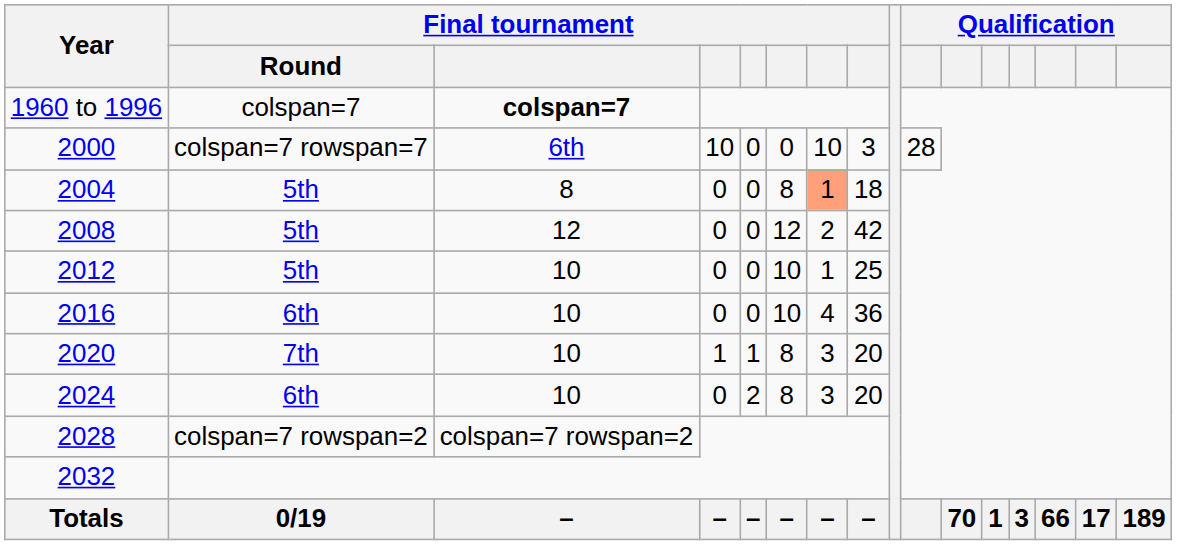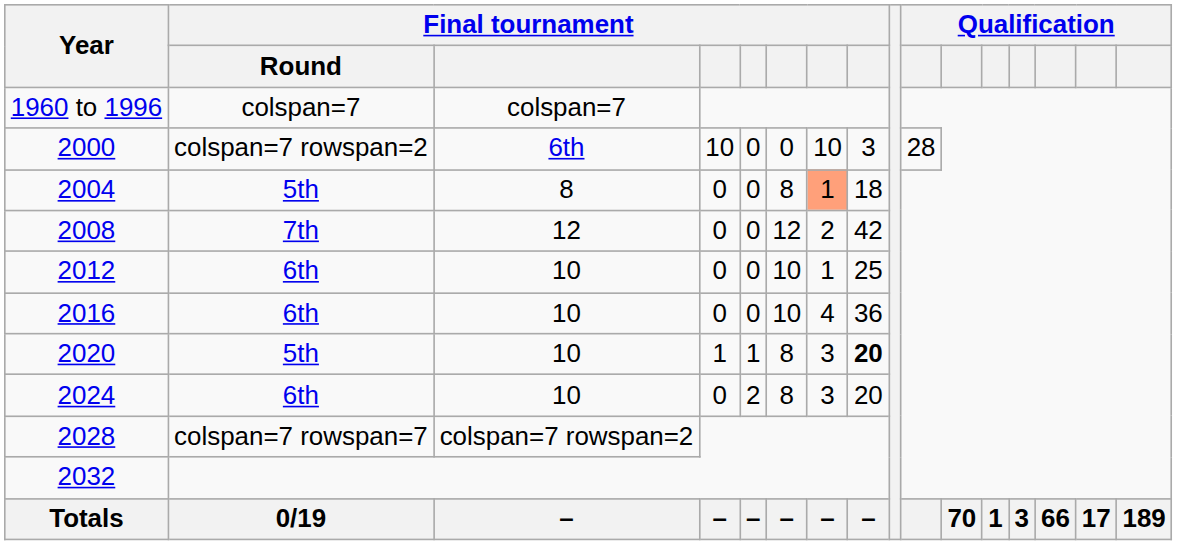(566, 107) bold -> (566, 107) normal
(301, 148) colspan=7 rowspan=7 -> (301, 148) colspan=7 rowspan=2
(301, 230) 5th -> (301, 230) 7th
(301, 271) 5th -> (301, 271) 6th
(301, 353) 7th -> (301, 353) 5th
(868, 353) normal -> (868, 353) bold
(301, 436) colspan=7 rowspan=2 -> (301, 436) colspan=7 rowspan=7
